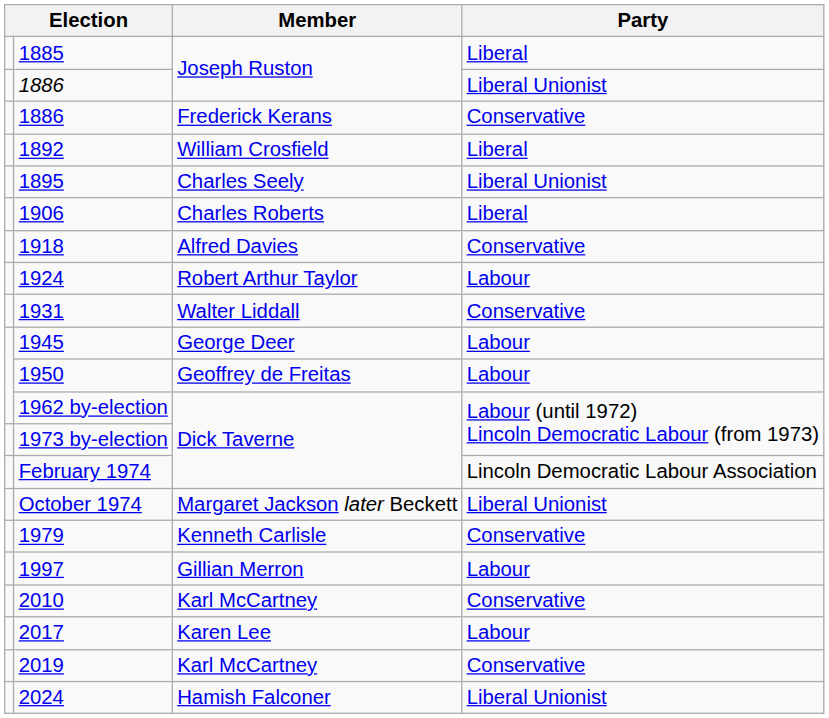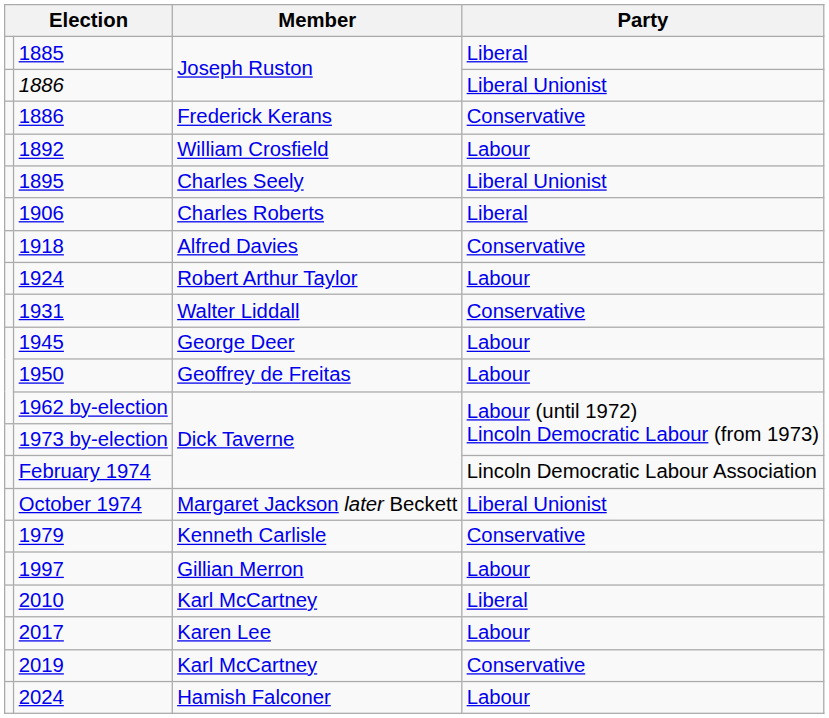(497, 149) Liberal -> (498, 149) Labour
(526, 600) Conservative -> (497, 600) Liberal
(537, 697) Liberal Unionist -> (498, 697) Labour
